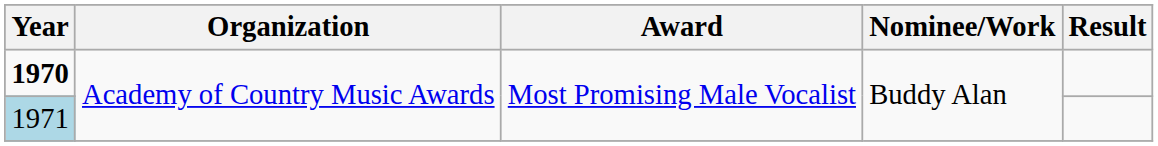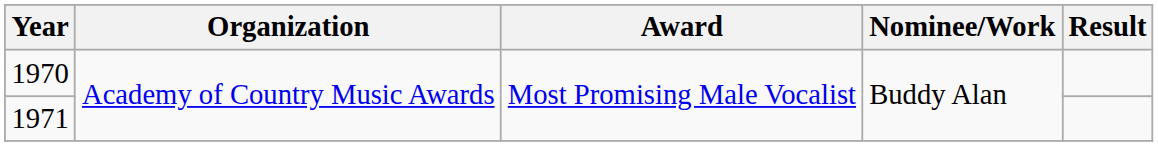(40, 72) bold -> (40, 72) normal
(40, 118) lightblue background -> (40, 118) no background
